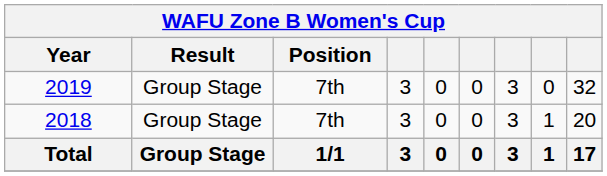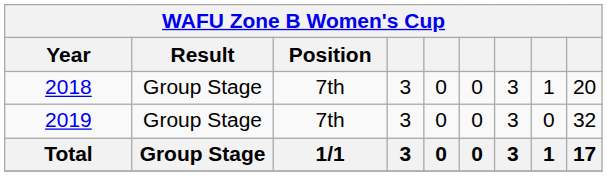rows swapped: (68, 120) <-> (68, 87)
